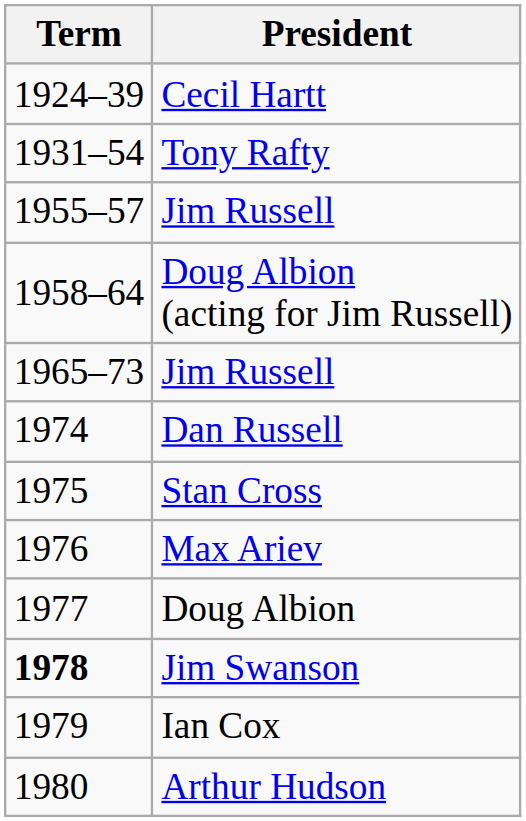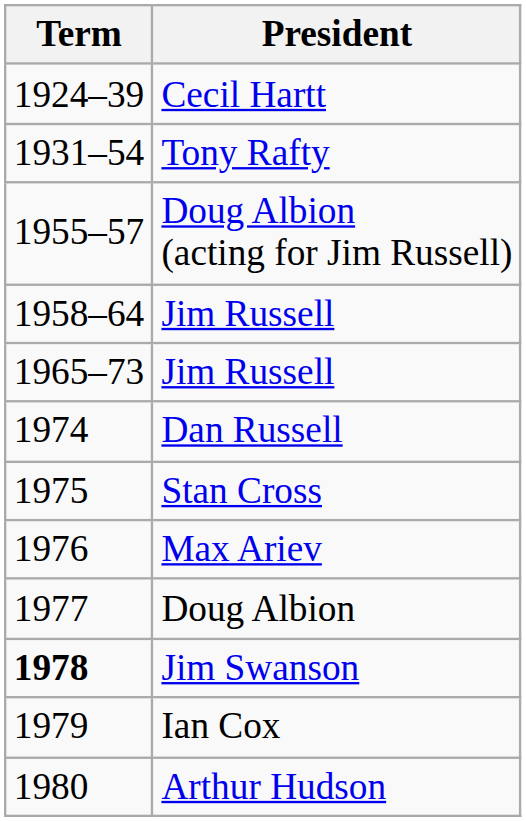(248, 211) Jim Russell -> (337, 232) Doug Albion (acting for Jim Russell)
(337, 291) Doug Albion (acting for Jim Russell) -> (248, 312) Jim Russell
